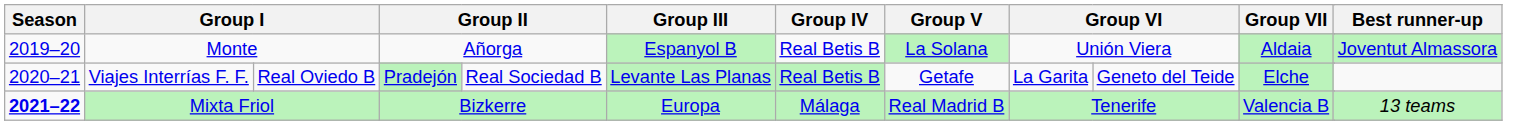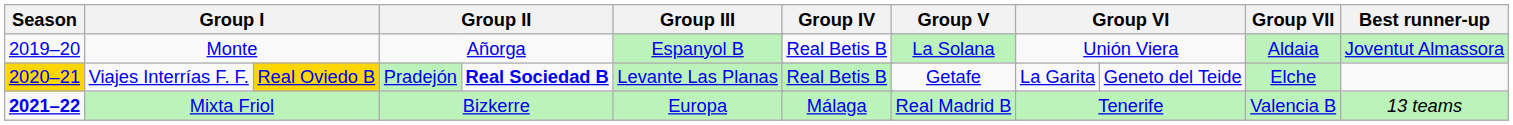(45, 77) no background -> (45, 77) gold background
(316, 77) no background -> (316, 77) gold background
(534, 77) normal -> (537, 77) bold
